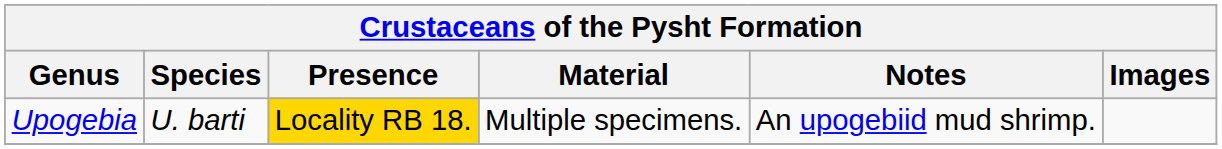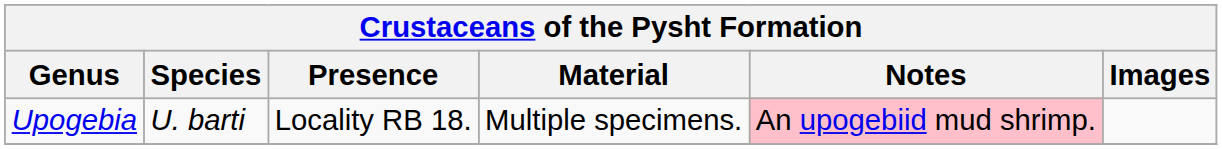(373, 120) gold background -> (373, 120) no background
(926, 120) no background -> (926, 120) pink background
